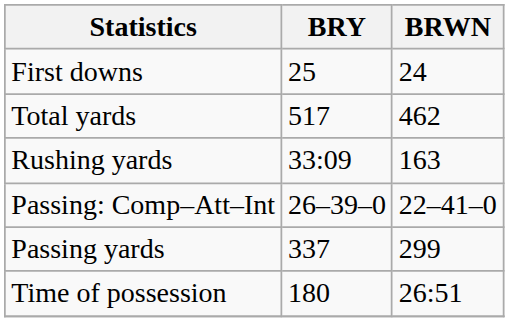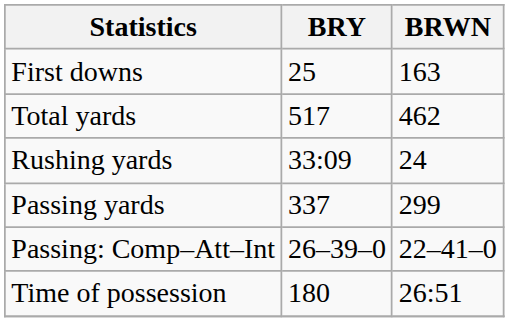(413, 71) 24 -> (420, 71) 163
(420, 159) 163 -> (413, 159) 24
rows swapped: (88, 248) <-> (143, 204)
